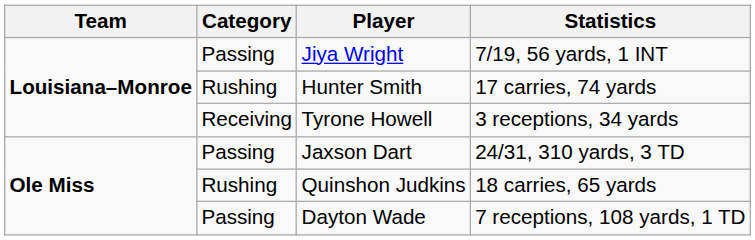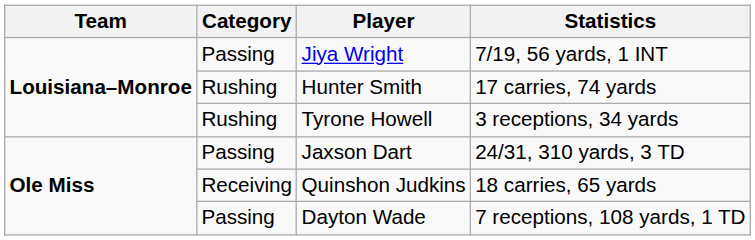(247, 119) Receiving -> (239, 119) Rushing
(239, 185) Rushing -> (247, 185) Receiving
